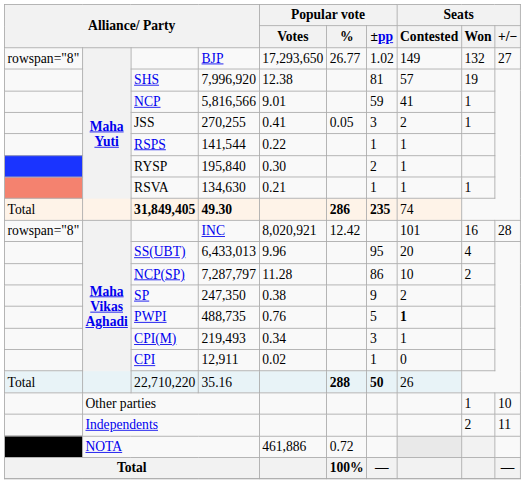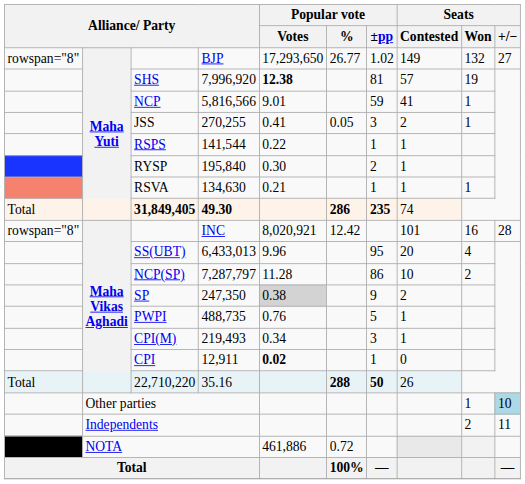(278, 79) normal -> (278, 79) bold
(274, 295) no background -> (274, 295) lightgrey background
(403, 317) bold -> (403, 317) normal
(274, 360) normal -> (274, 360) bold
(505, 403) no background -> (505, 403) lightblue background
